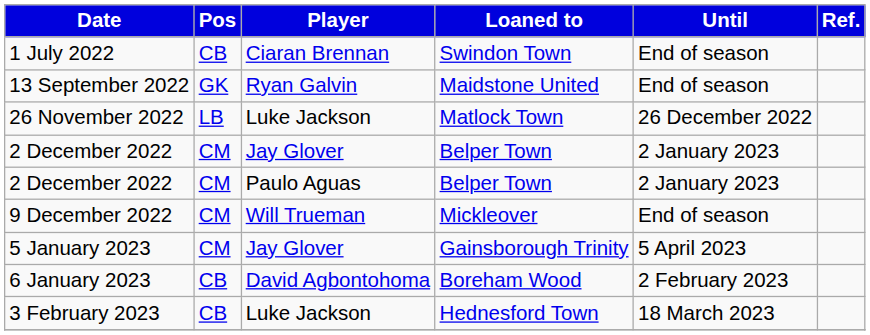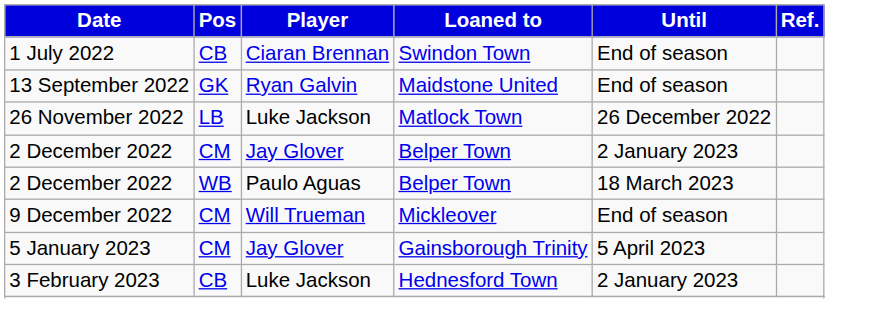(215, 183) CM -> (215, 183) WB
(709, 183) 2 January 2023 -> (665, 183) 18 March 2023
- row: (80, 280)
(706, 313) 18 March 2023 -> (668, 280) 2 January 2023
